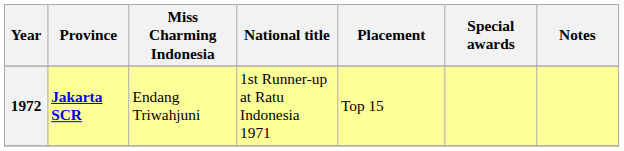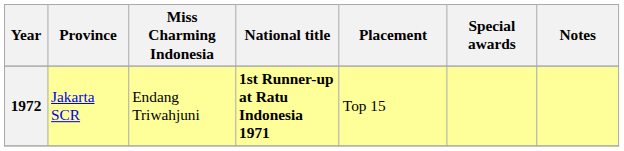(77, 106) bold -> (73, 106) normal
(284, 106) normal -> (286, 106) bold
